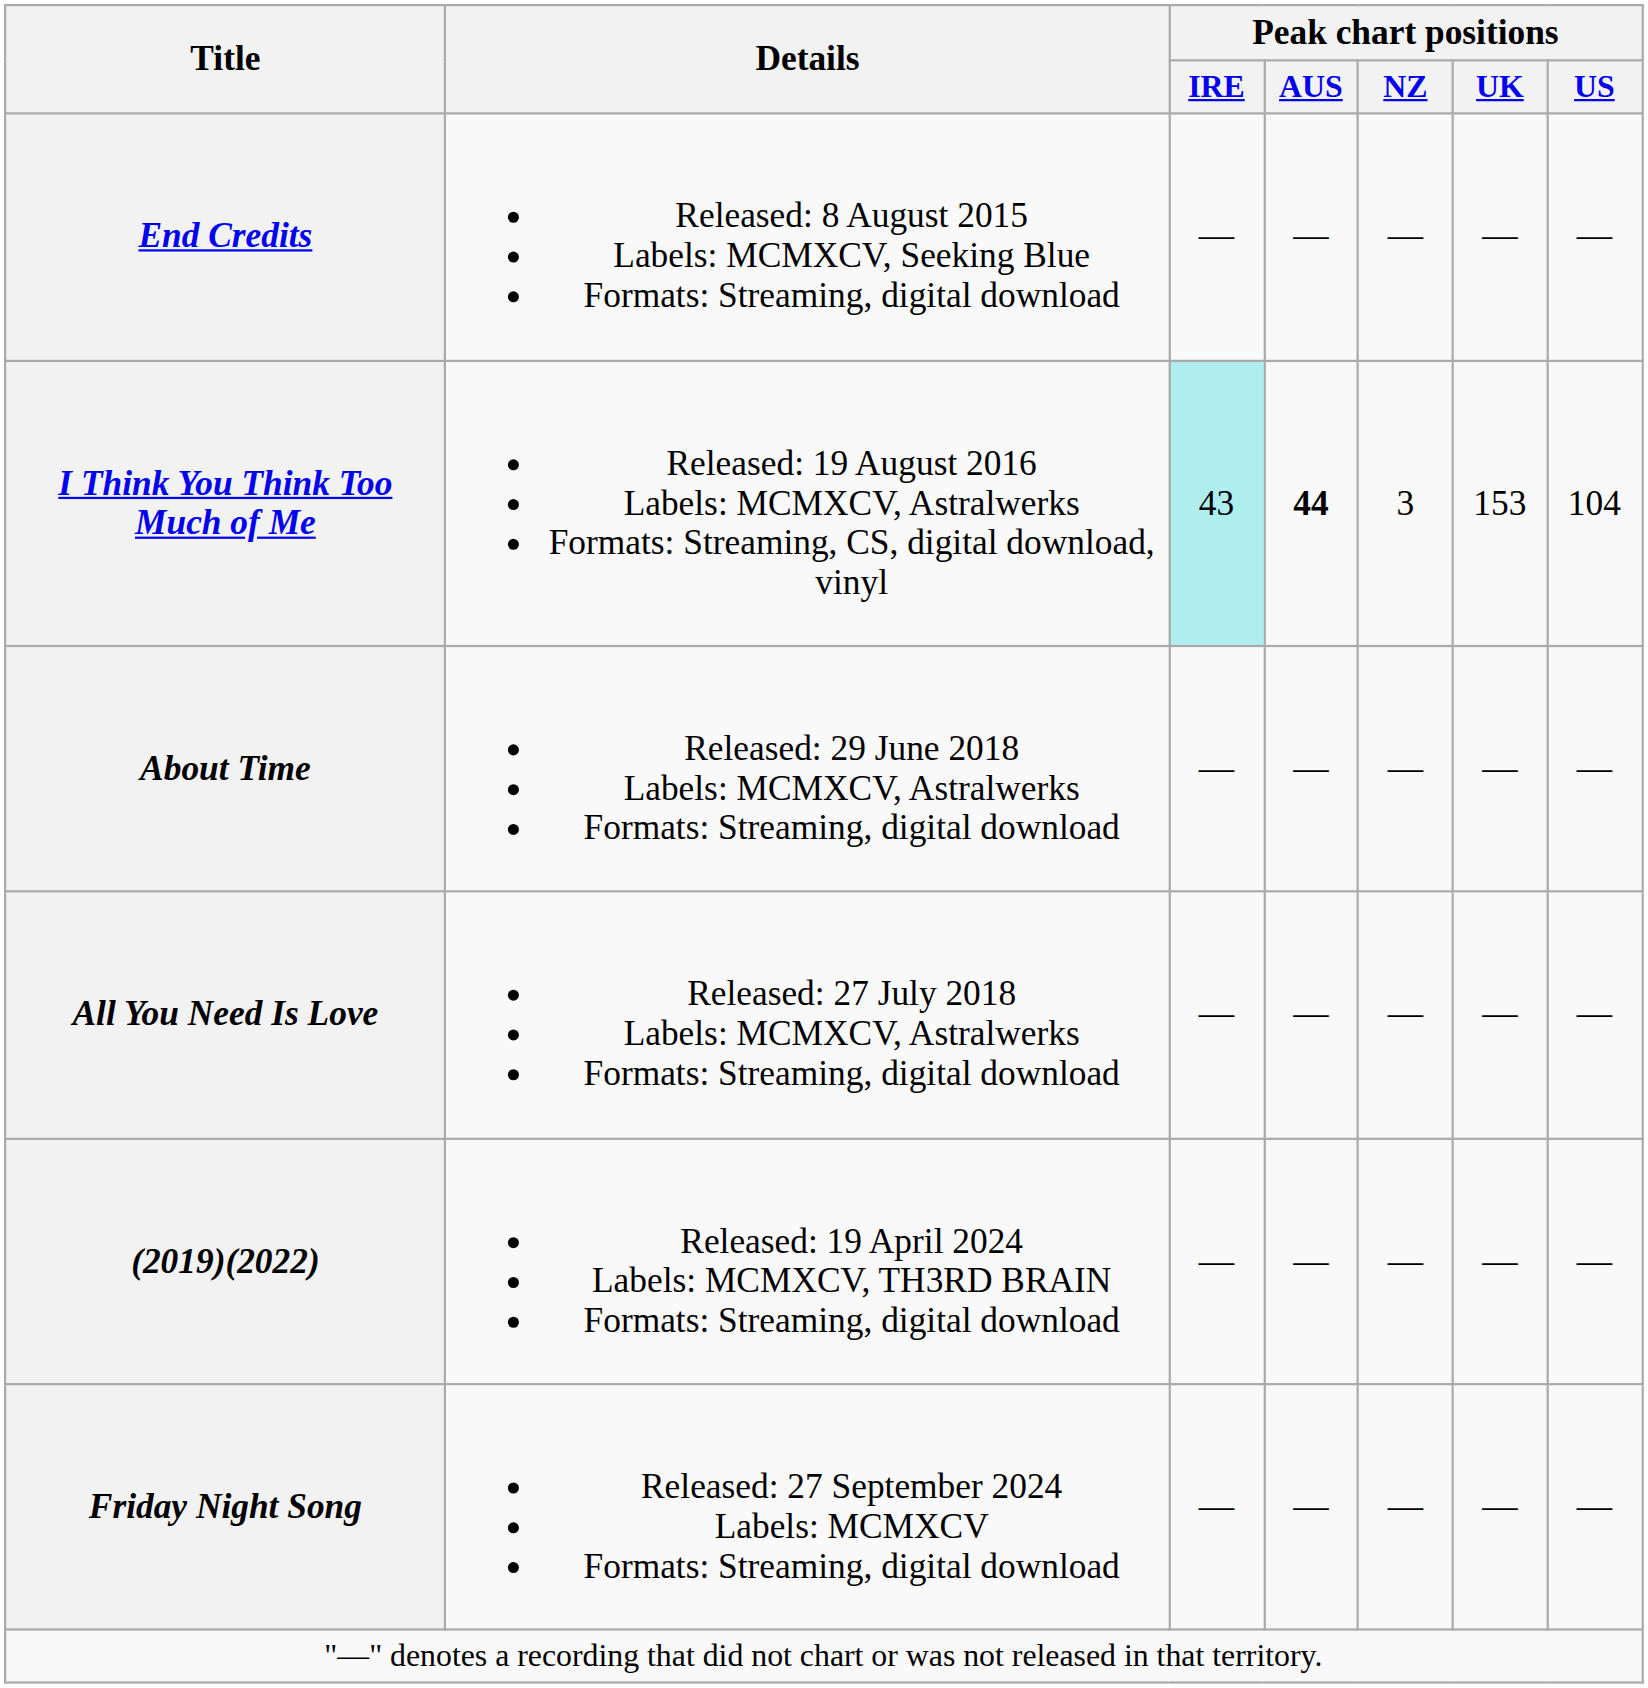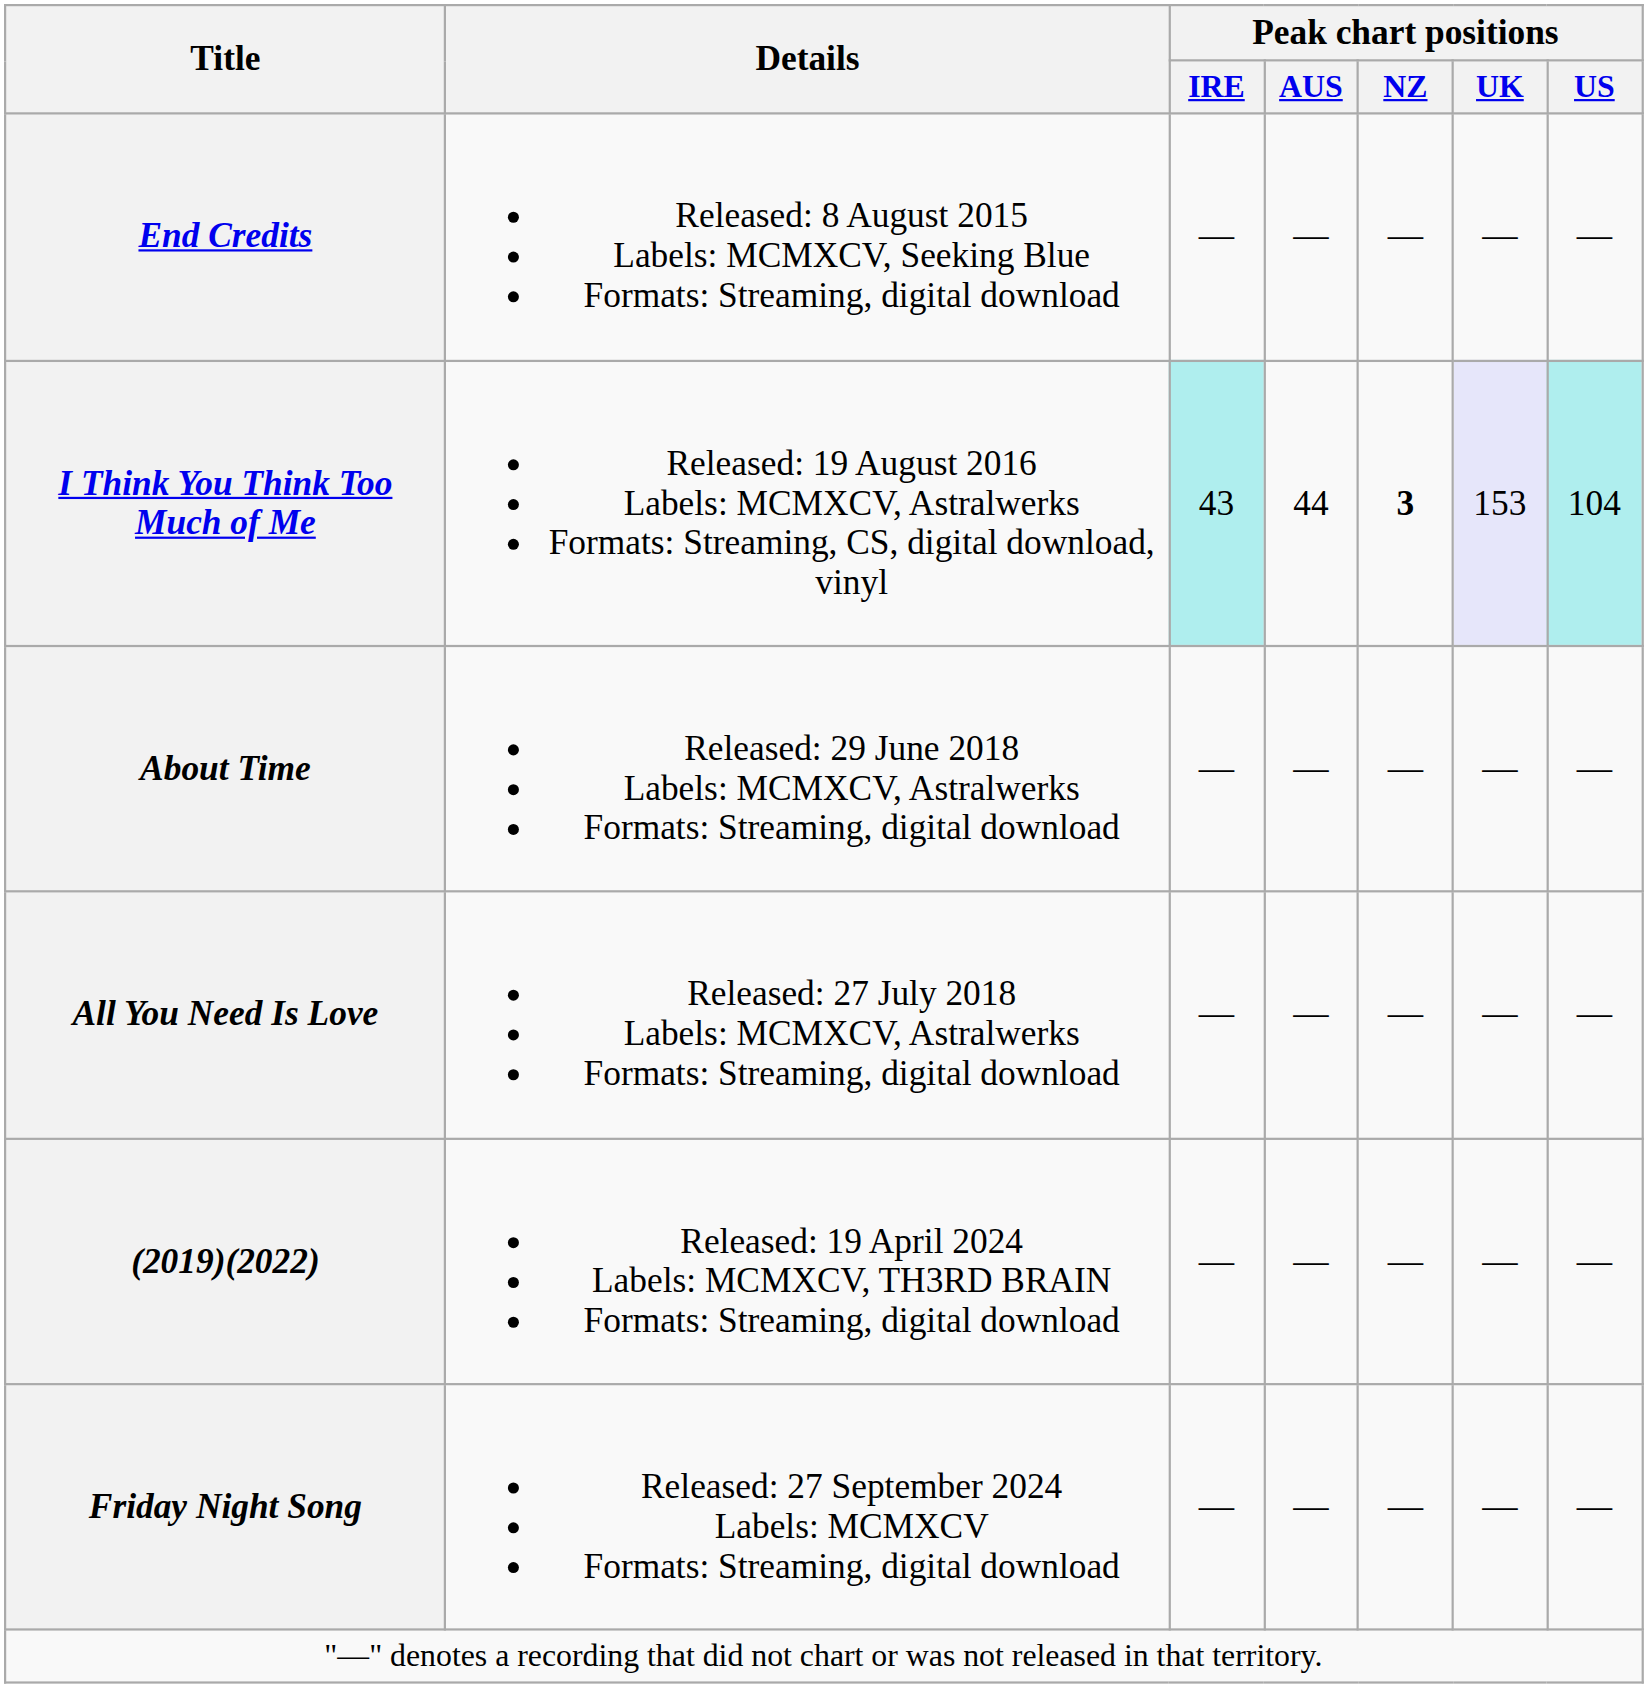(1311, 502) bold -> (1311, 502) normal
(1405, 502) normal -> (1405, 502) bold
(1500, 502) no background -> (1500, 502) lavender background
(1594, 502) no background -> (1594, 502) paleturquoise background
